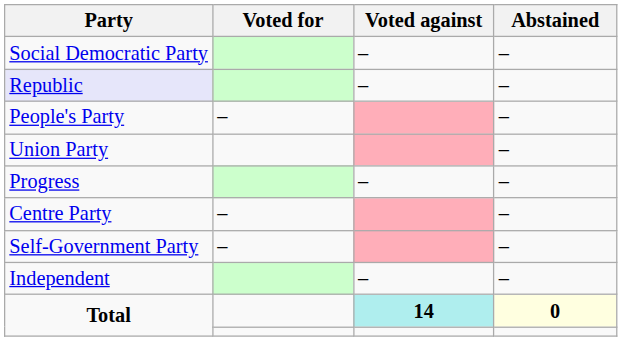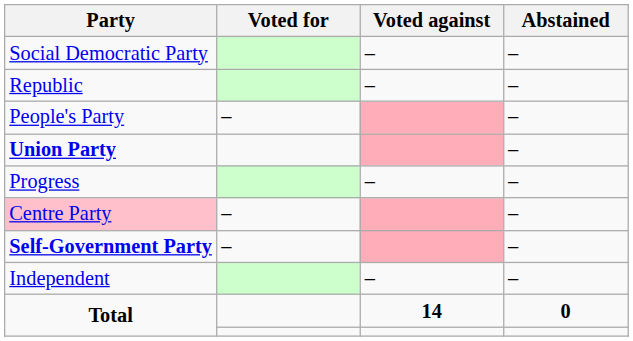(46, 85) lavender background -> (46, 85) no background
(59, 149) normal -> (63, 149) bold
(60, 213) no background -> (60, 213) pink background
(104, 246) normal -> (111, 246) bold
(424, 310) paleturquoise background -> (432, 310) no background
(555, 310) lightyellow background -> (566, 310) no background
